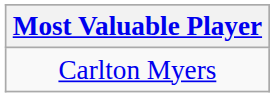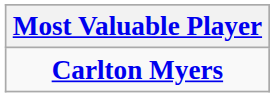(137, 69) normal -> (137, 69) bold
